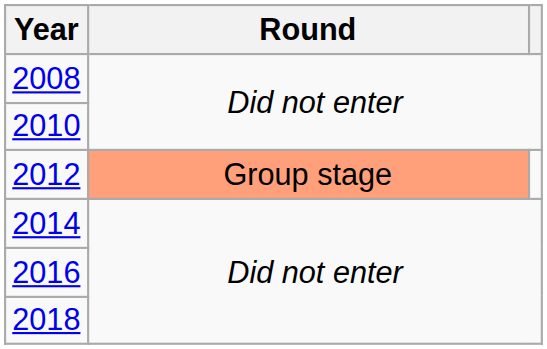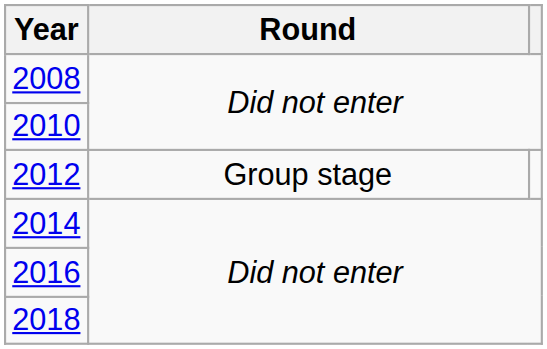(308, 175) lightsalmon background -> (308, 175) no background
